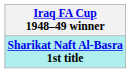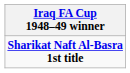(65, 51) paleturquoise background -> (65, 51) no background
